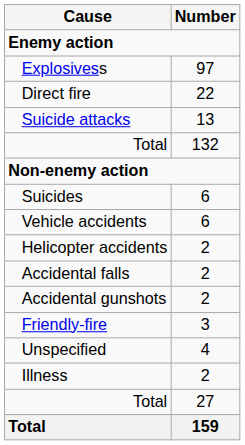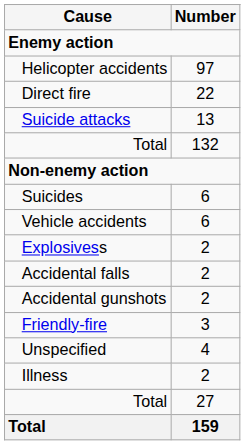(58, 68) Explosivess -> (88, 68) Helicopter accidents
(88, 247) Helicopter accidents -> (58, 247) Explosivess
